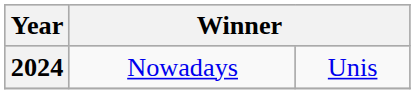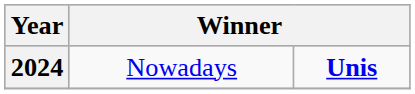(353, 66) normal -> (352, 66) bold
